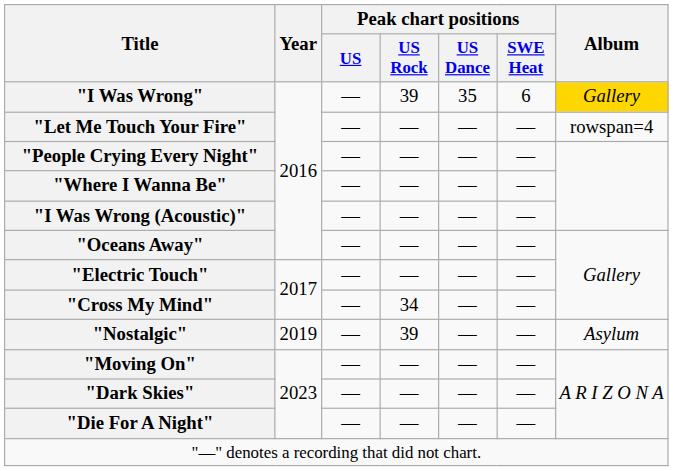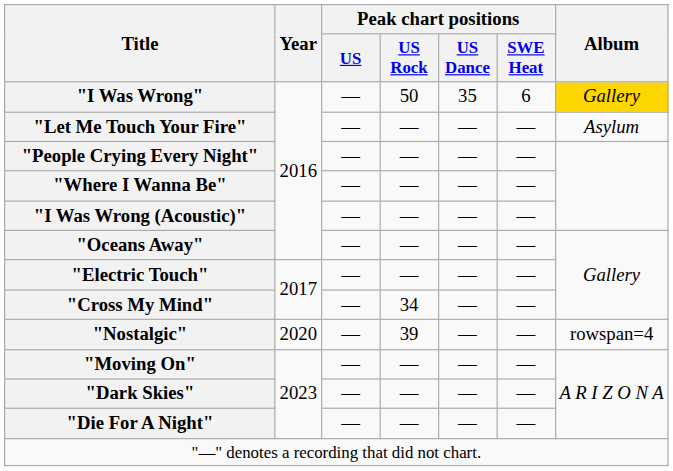(409, 96) 39 -> (409, 96) 50
(612, 126) rowspan=4 -> (612, 126) Asylum
(298, 334) 2019 -> (298, 334) 2020
(612, 334) Asylum -> (612, 334) rowspan=4
